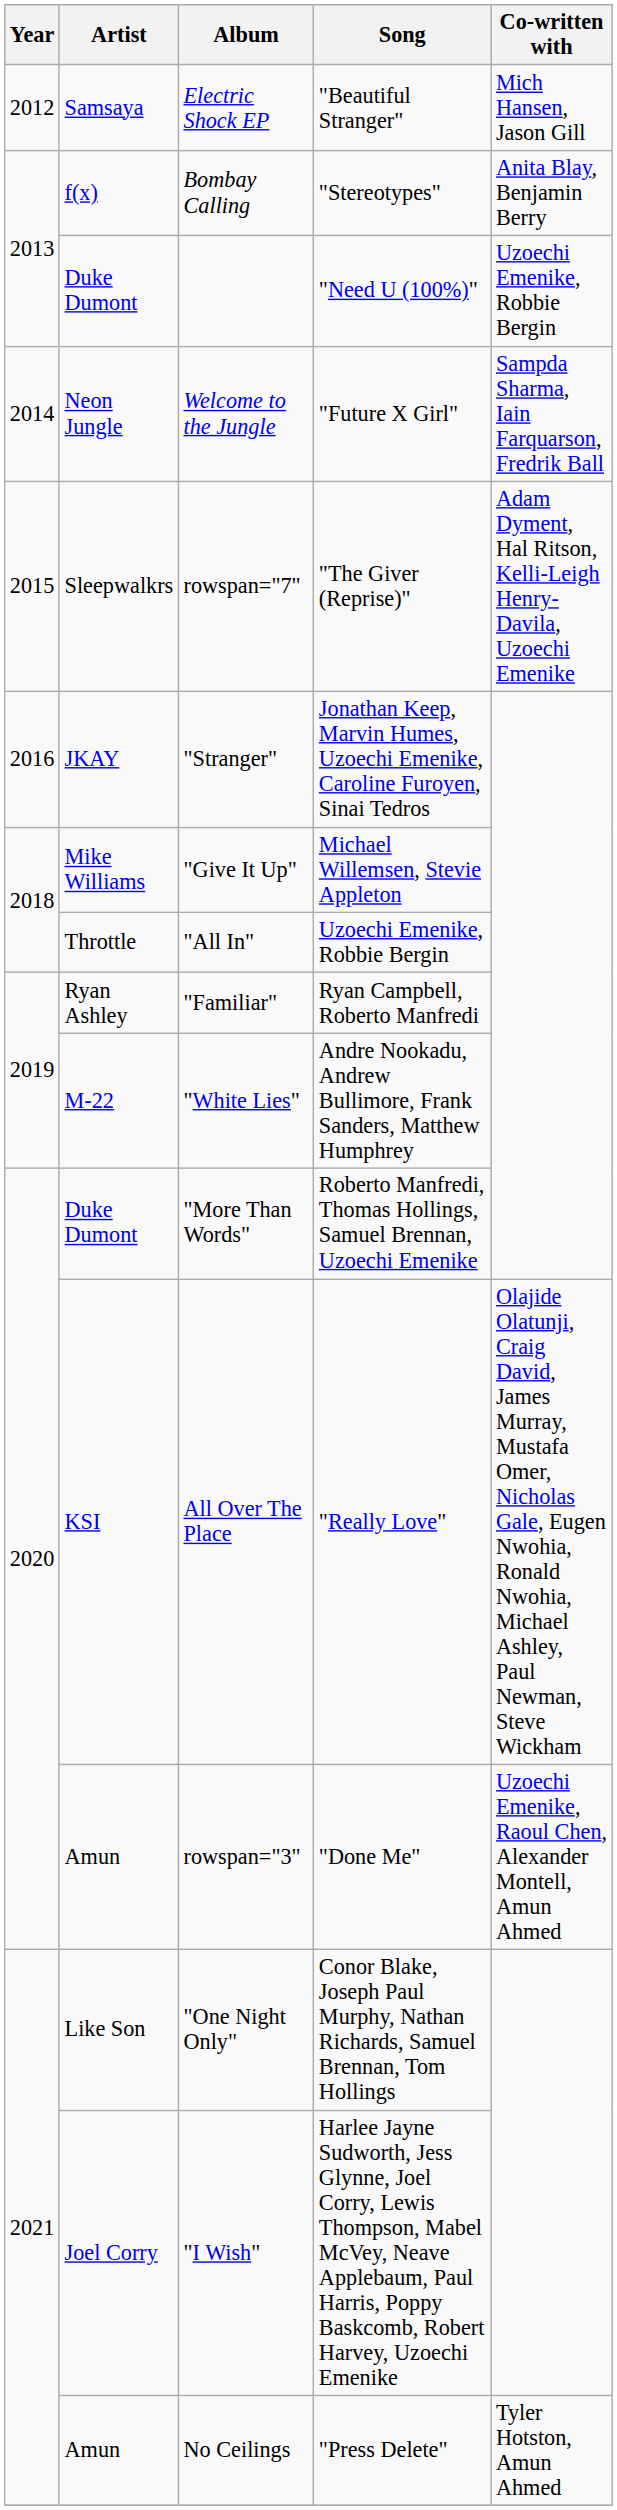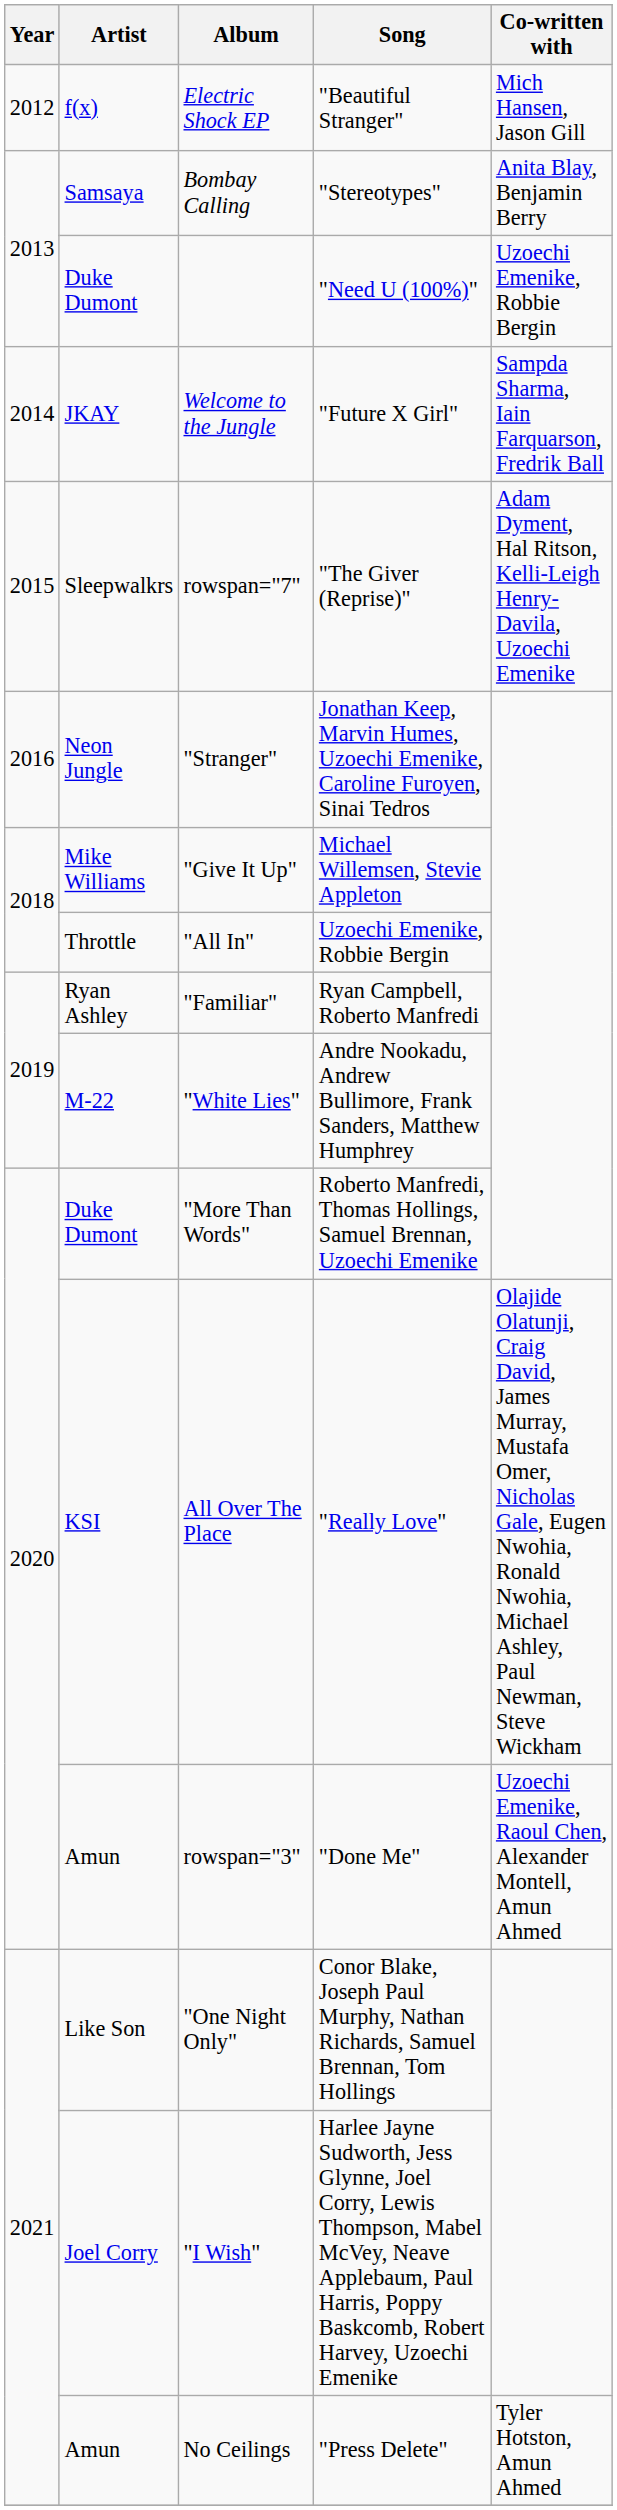(104, 107) Samsaya -> (81, 107) f(x)
(81, 192) f(x) -> (104, 192) Samsaya
(94, 413) Neon Jungle -> (92, 413) JKAY
(92, 759) JKAY -> (94, 759) Neon Jungle
